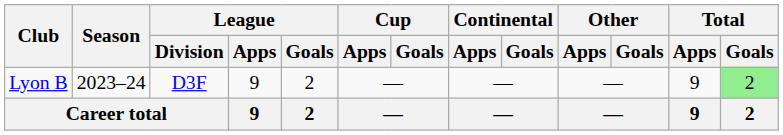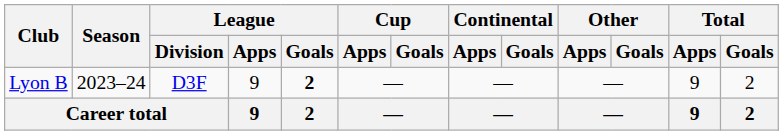(310, 82) normal -> (310, 82) bold
(750, 82) lightgreen background -> (750, 82) no background
